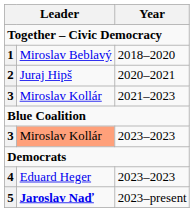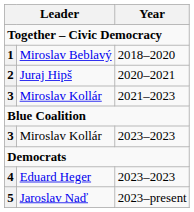(61, 136) lightsalmon background -> (61, 136) no background
(57, 197) bold -> (54, 197) normal
